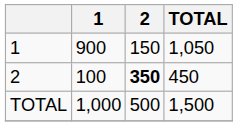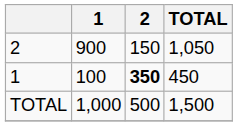(15, 47) 1 -> (15, 47) 2
(15, 76) 2 -> (15, 76) 1
